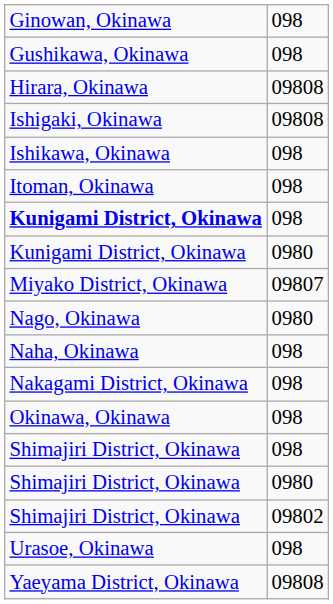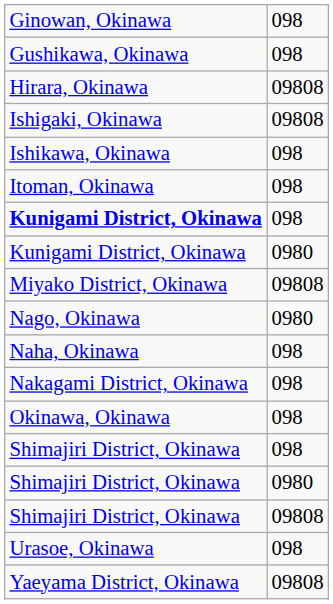(298, 284) 09807 -> (298, 284) 09808
(298, 515) 09802 -> (298, 515) 09808
